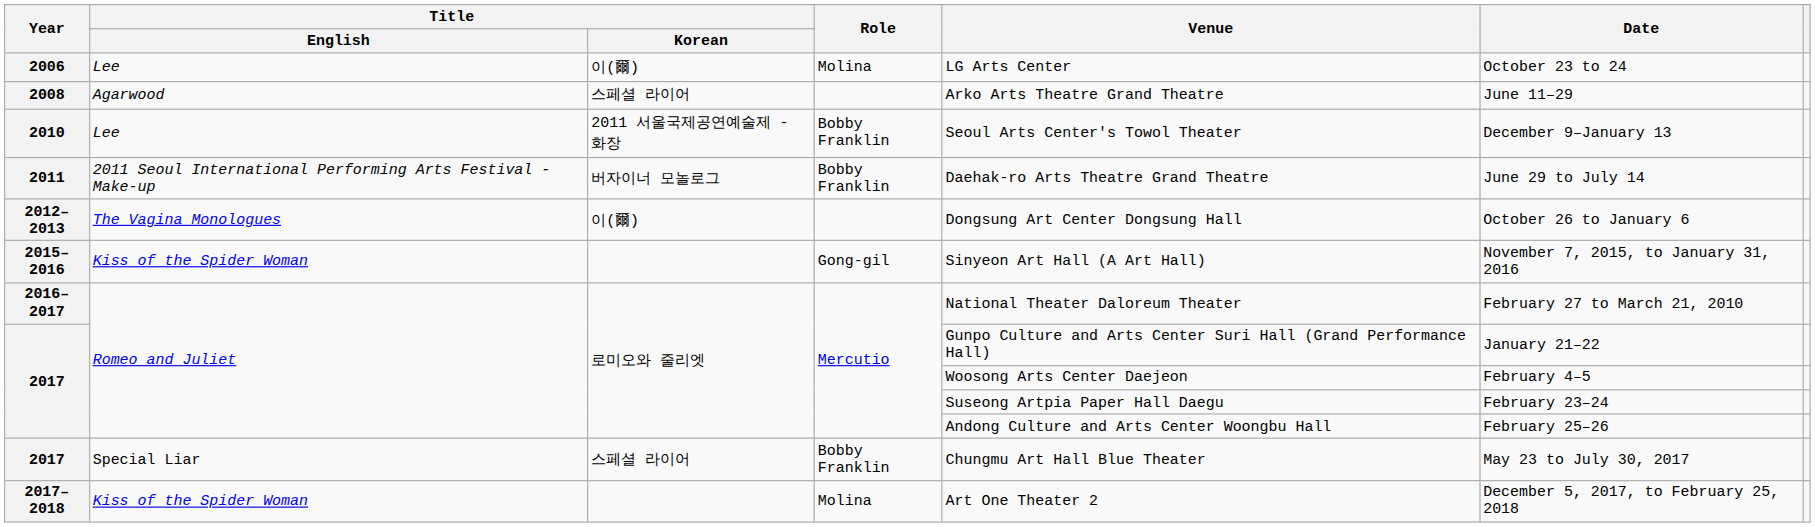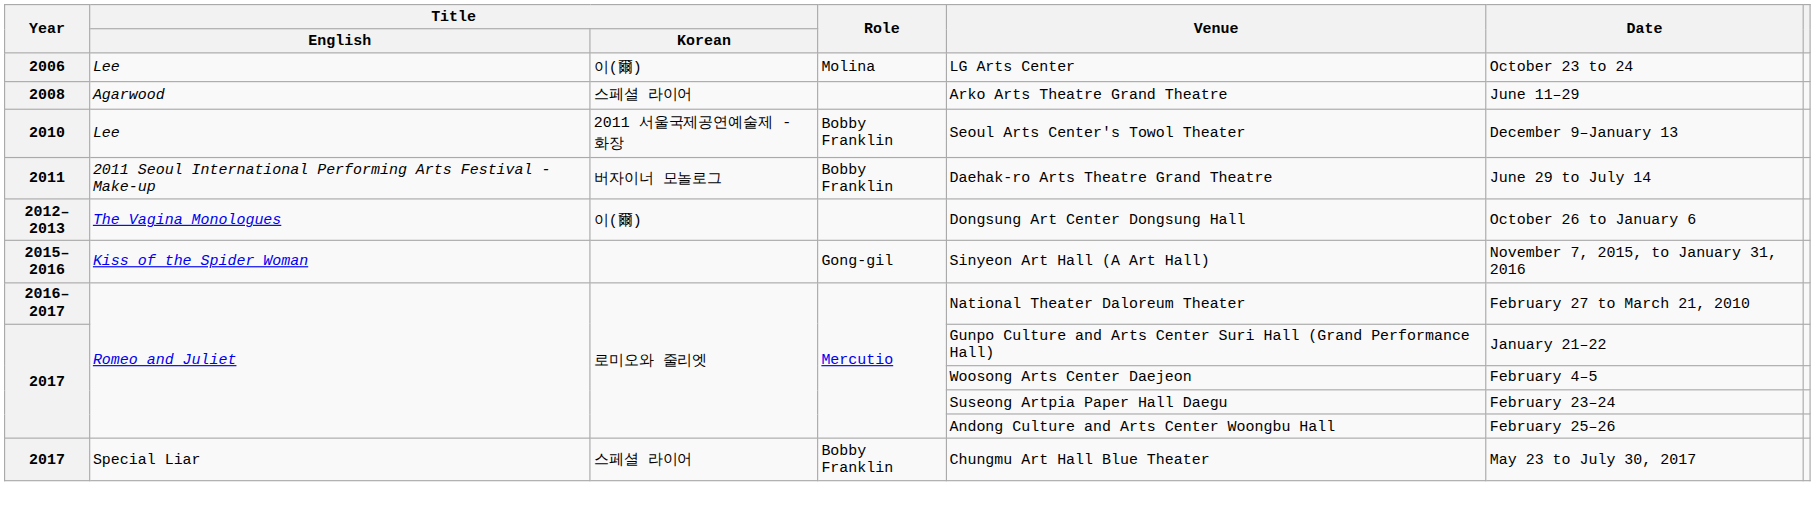- row: (47, 501)
